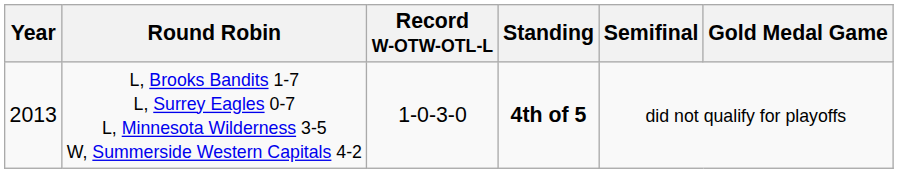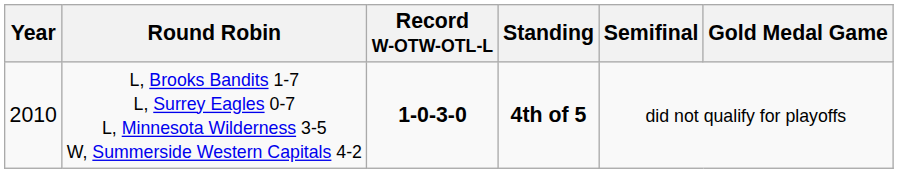(33, 114) 2013 -> (33, 114) 2010
(432, 114) normal -> (432, 114) bold
